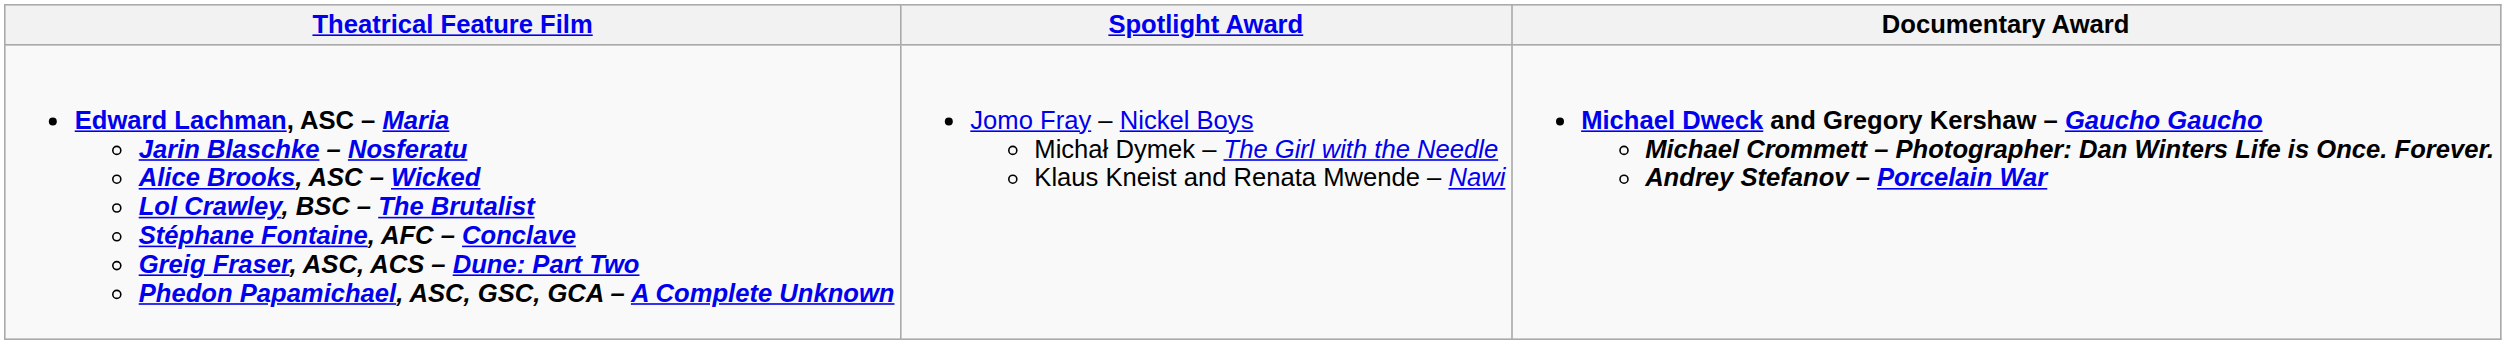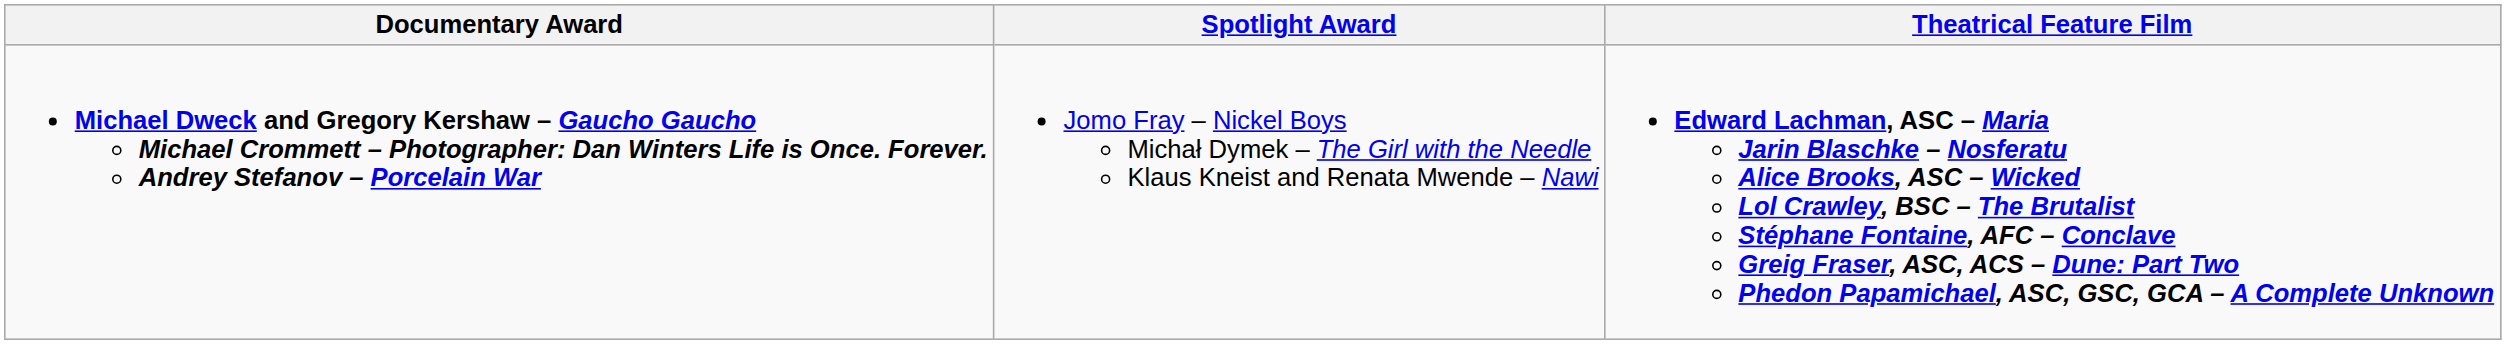columns swapped: (453, 24) <-> (2006, 24)
